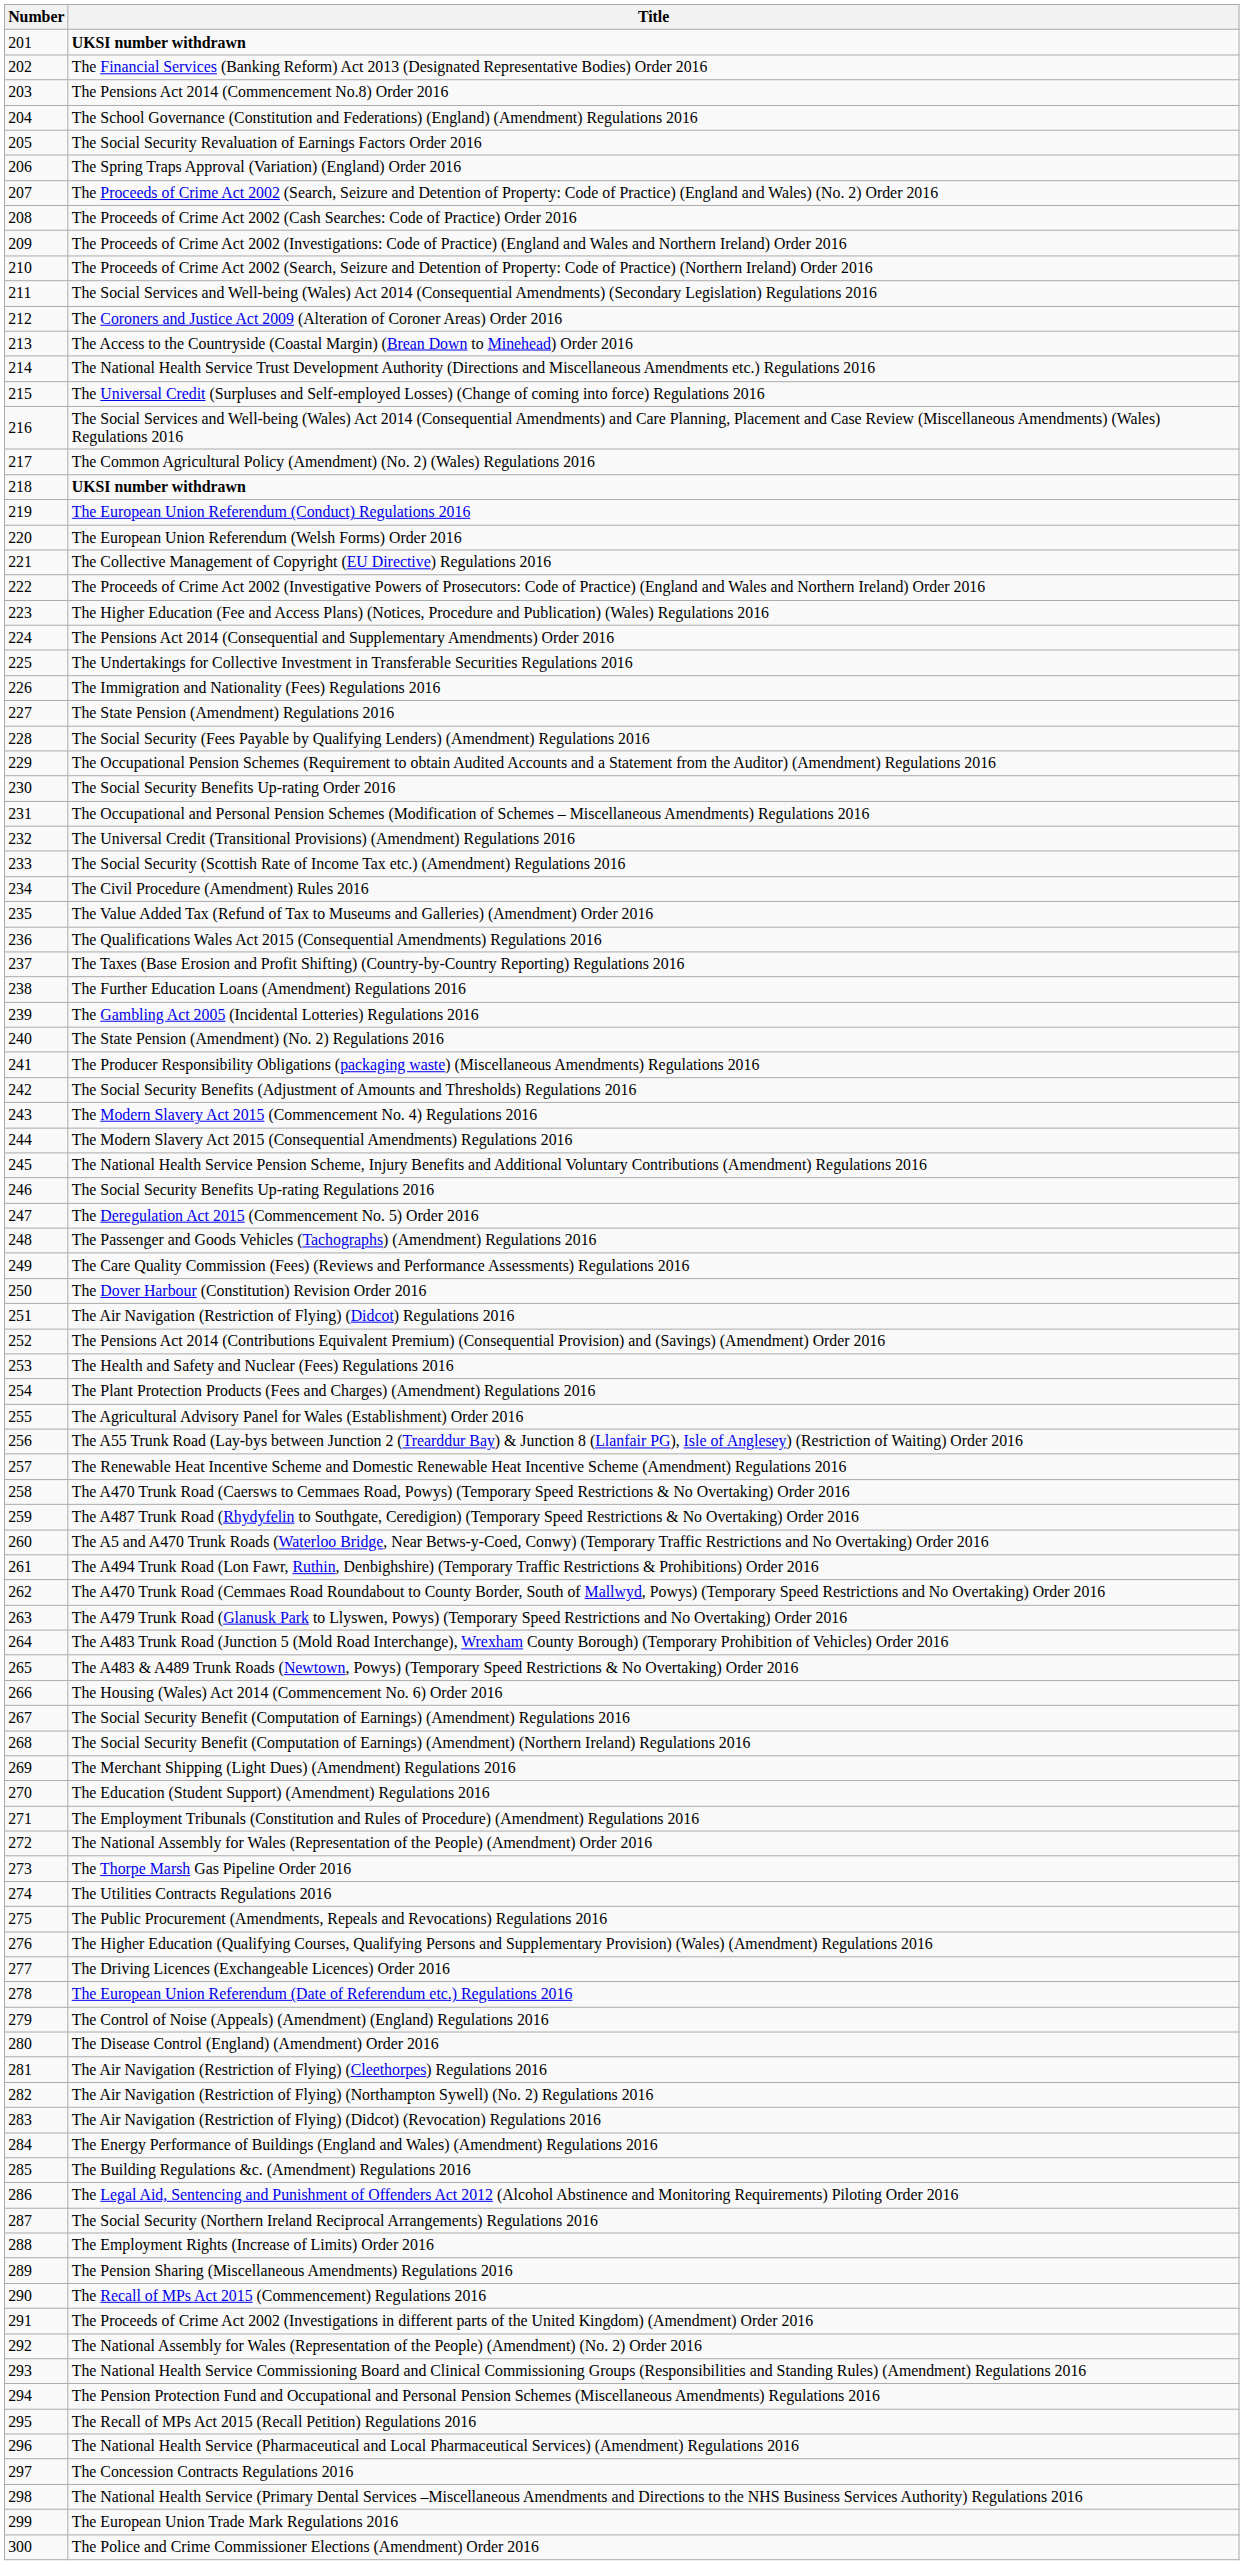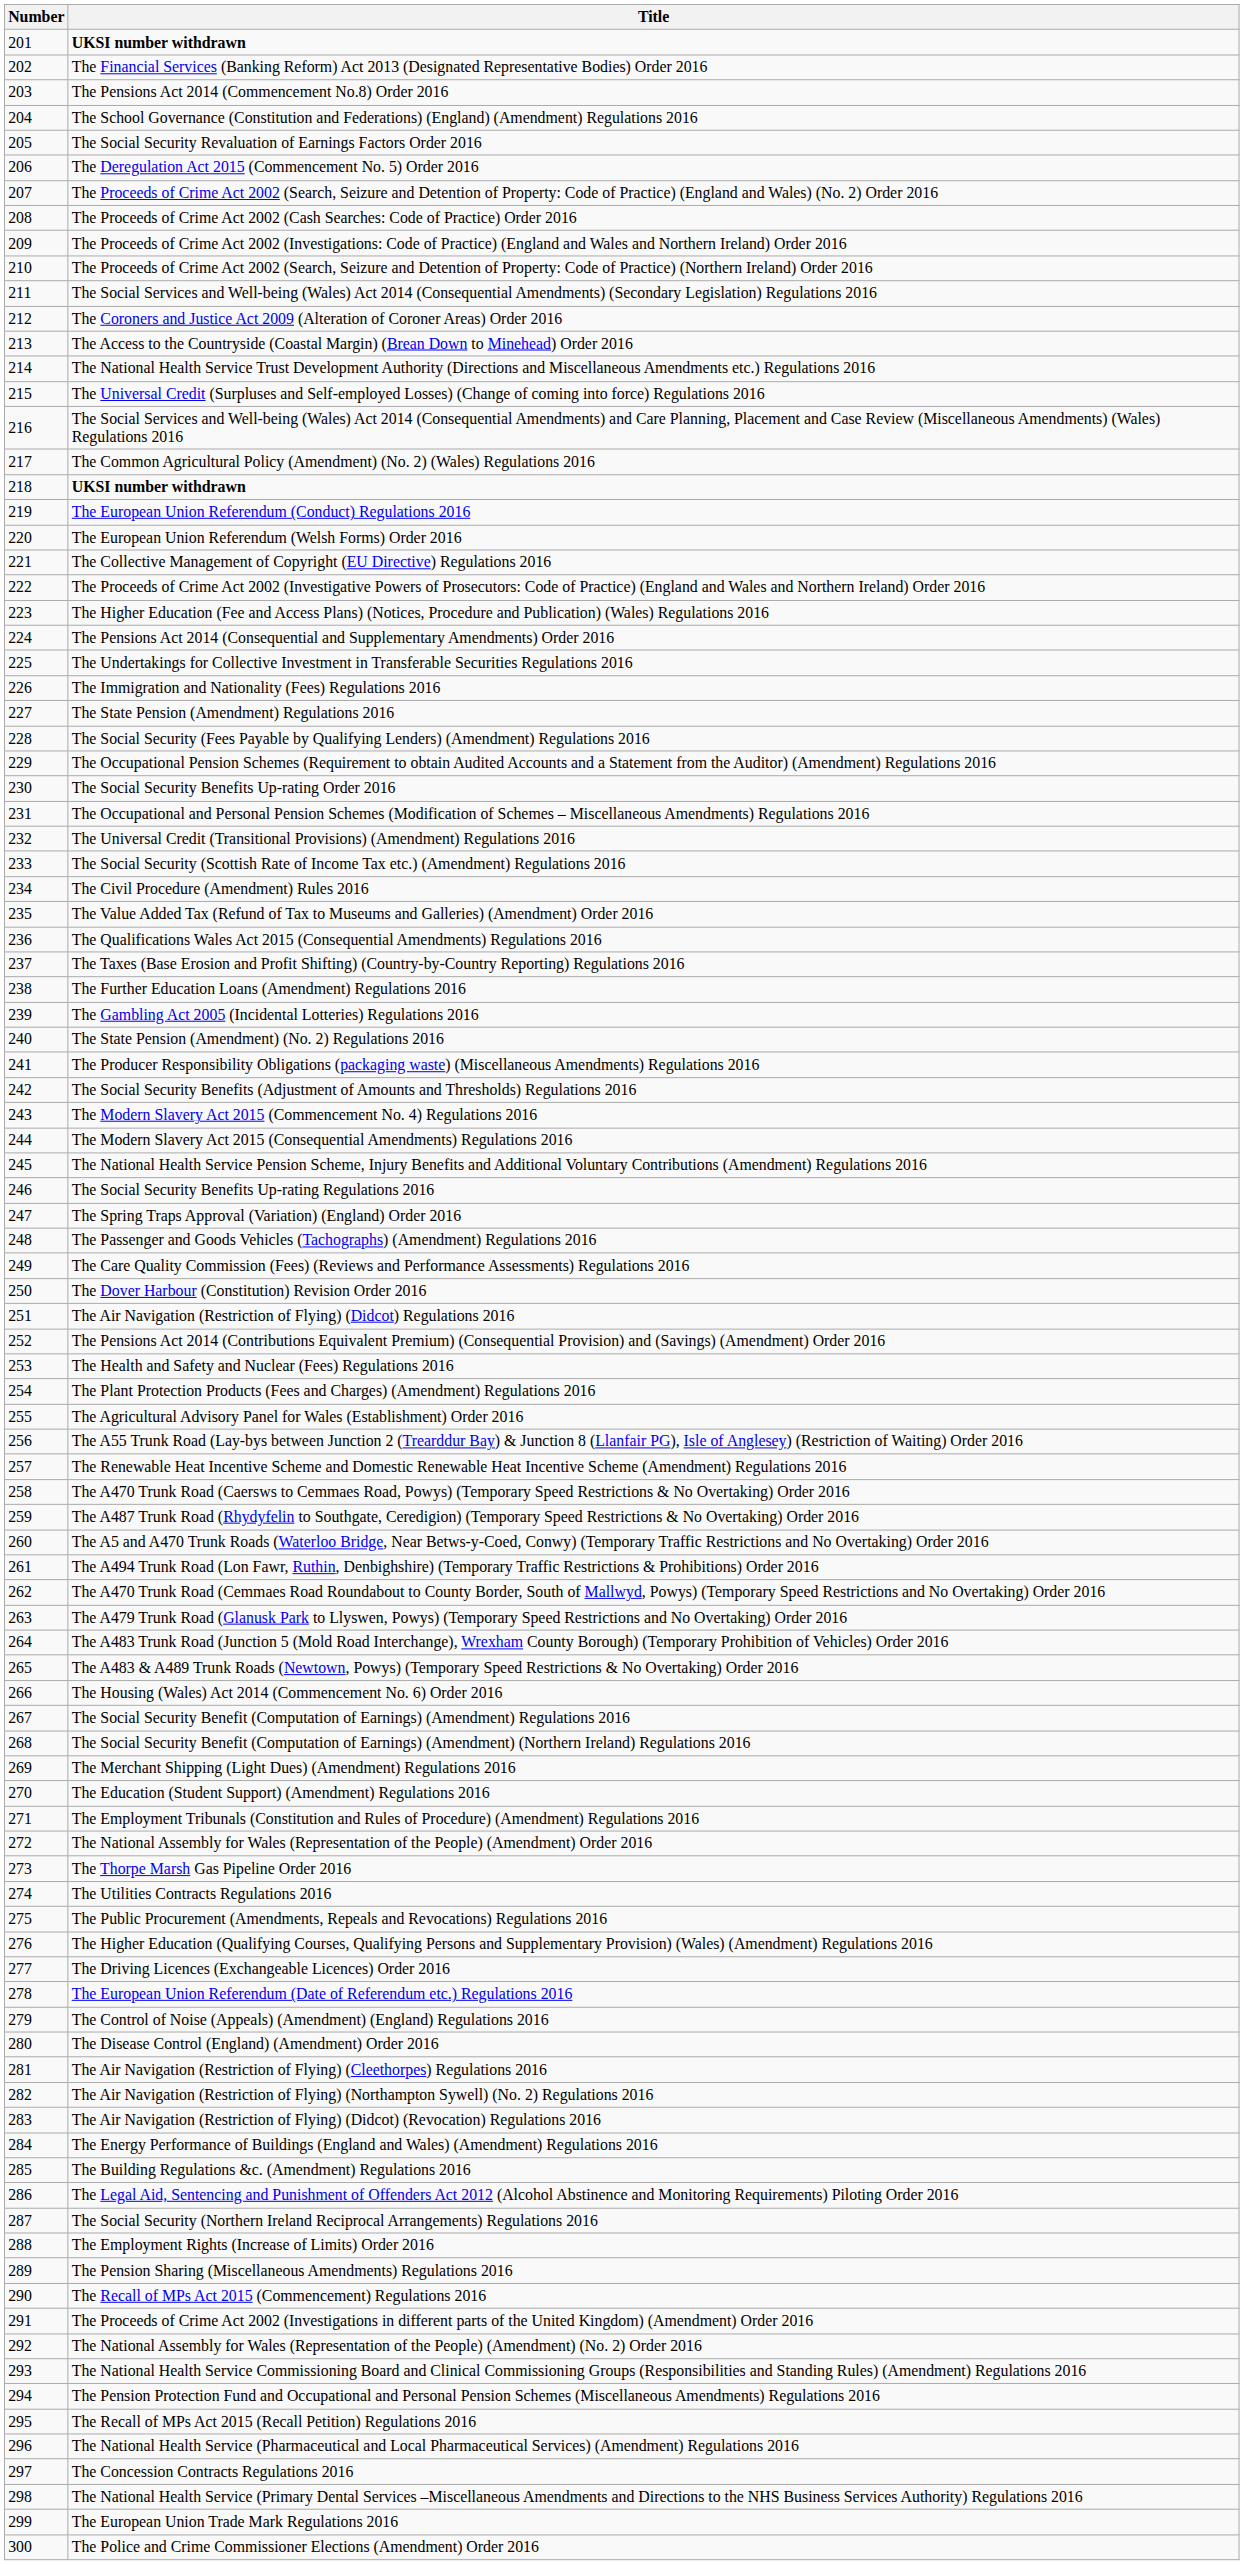(266, 167) The Spring Traps Approval (Variation) (England) Order 2016 -> (275, 167) The Deregulation Act 2015 (Commencement No. 5) Order 2016
(275, 1215) The Deregulation Act 2015 (Commencement No. 5) Order 2016 -> (266, 1215) The Spring Traps Approval (Variation) (England) Order 2016
